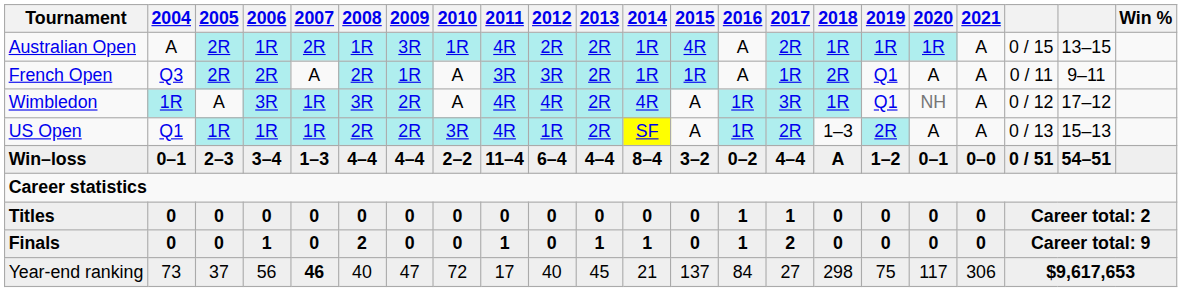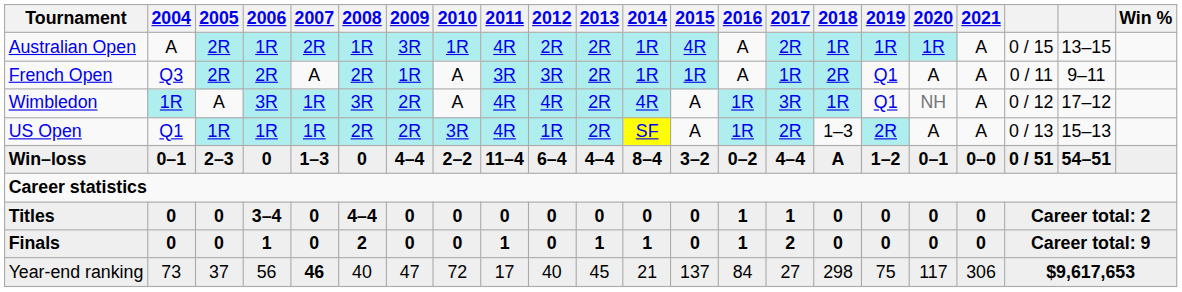(267, 159) 3–4 -> (267, 159) 0
(362, 159) 4–4 -> (362, 159) 0
(267, 215) 0 -> (267, 215) 3–4
(362, 215) 0 -> (362, 215) 4–4
